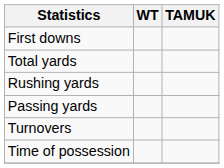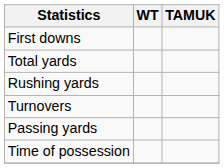rows swapped: (52, 106) <-> (40, 128)
